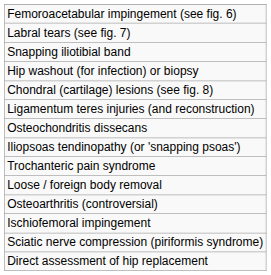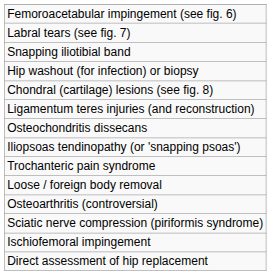(79, 223) Ischiofemoral impingement -> (135, 223) Sciatic nerve compression (piriformis syndrome)
(135, 242) Sciatic nerve compression (piriformis syndrome) -> (79, 242) Ischiofemoral impingement
